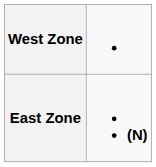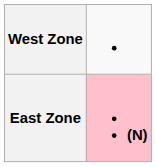(119, 126) no background -> (119, 126) pink background
